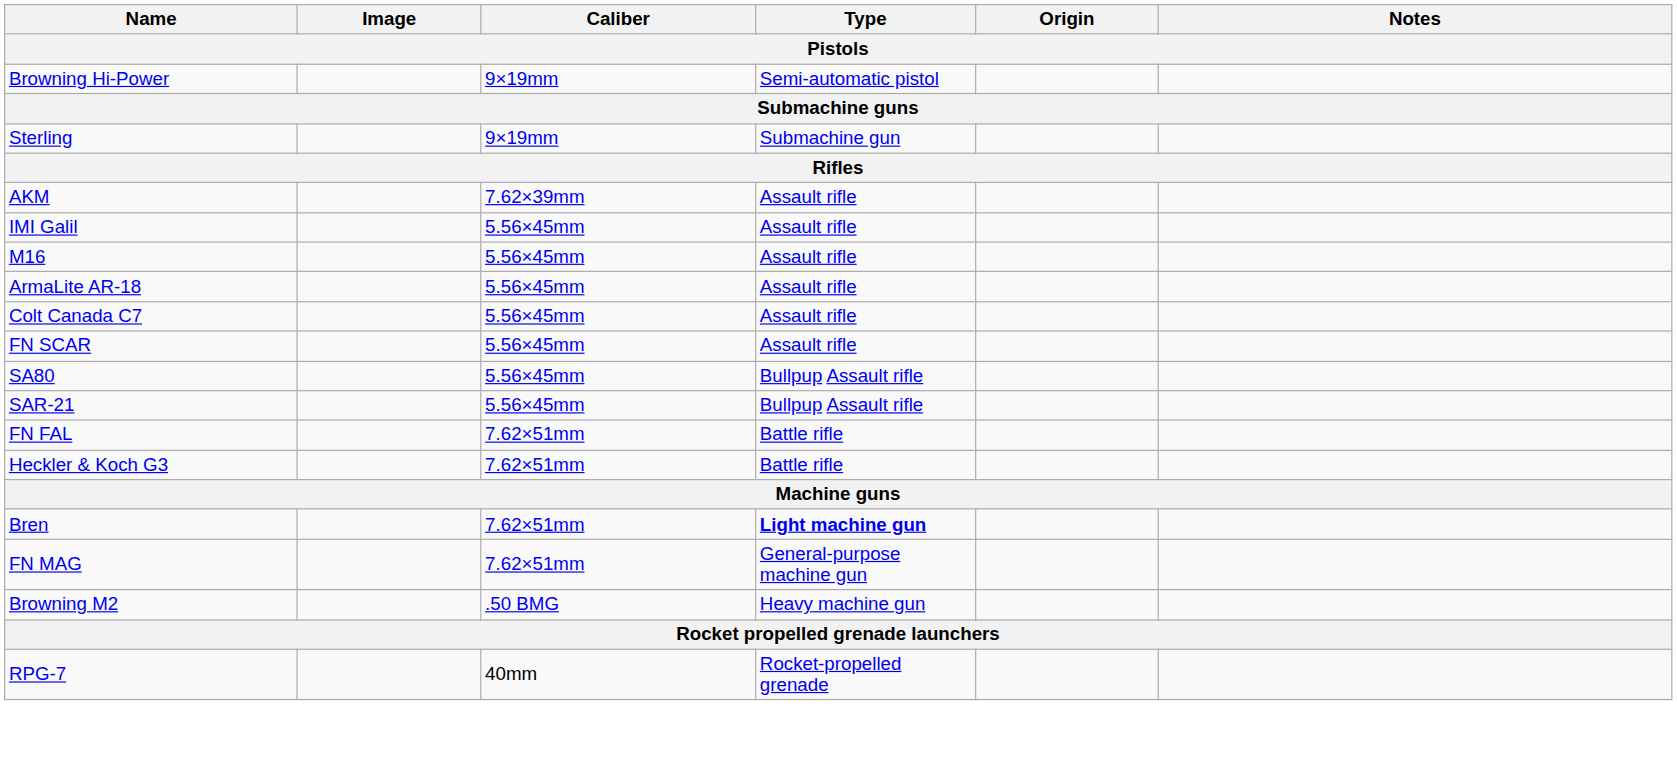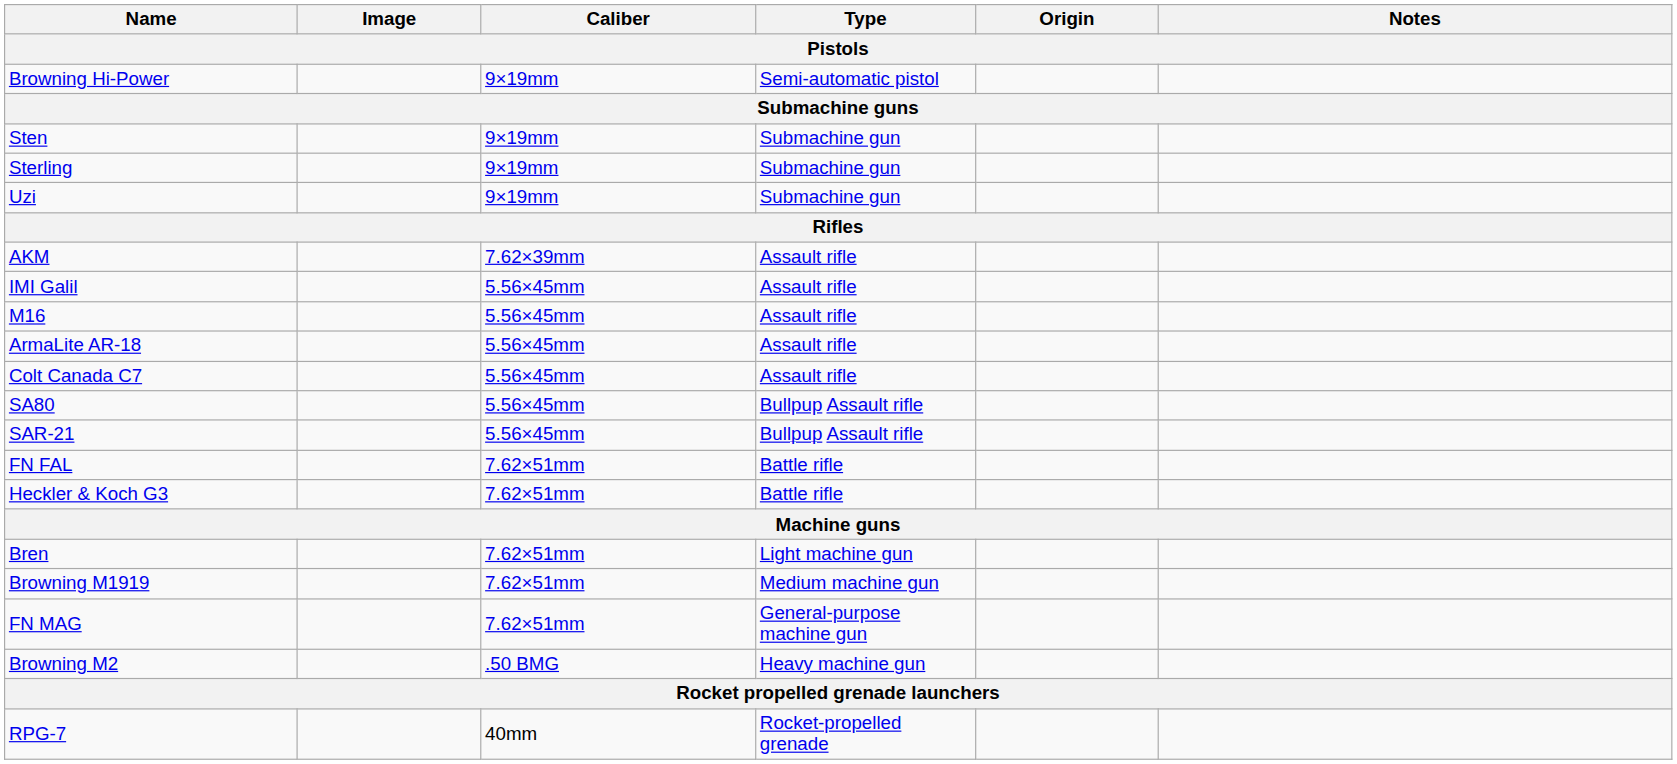+ row: (28, 138)
+ row: (22, 197)
- row: (50, 345)
(843, 524) bold -> (836, 553) normal
+ row: (79, 583)
